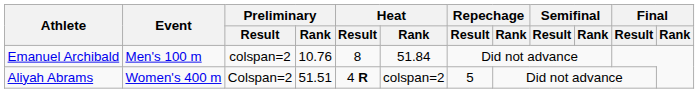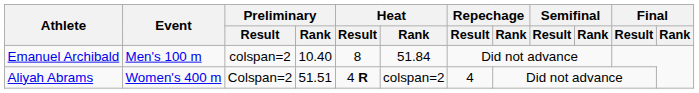(315, 57) 10.76 -> (315, 57) 10.40
(470, 78) 5 -> (470, 78) 4
